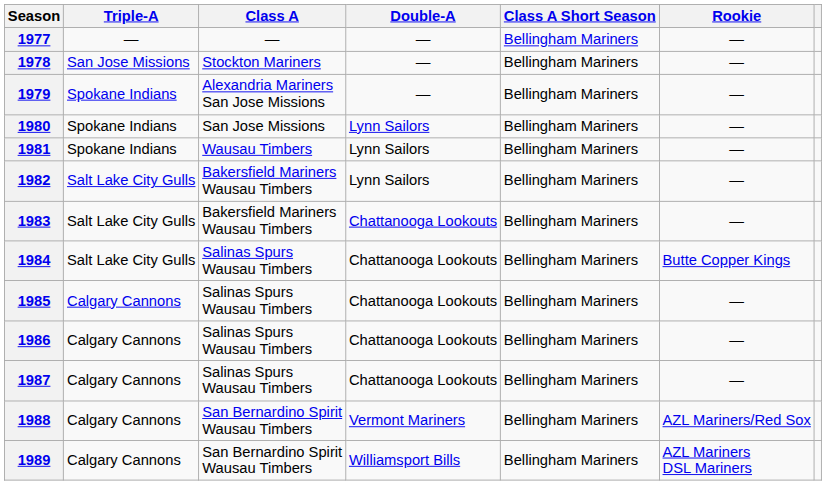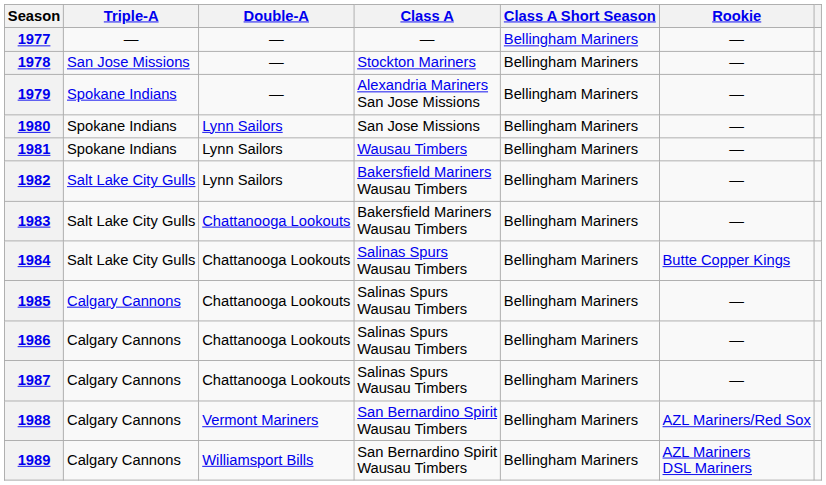columns swapped: (423, 16) <-> (272, 16)
